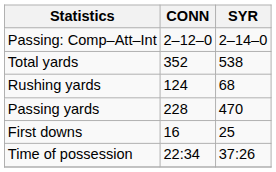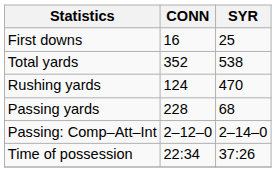rows swapped: (45, 132) <-> (82, 39)
(227, 85) 68 -> (231, 85) 470
(231, 108) 470 -> (227, 108) 68
